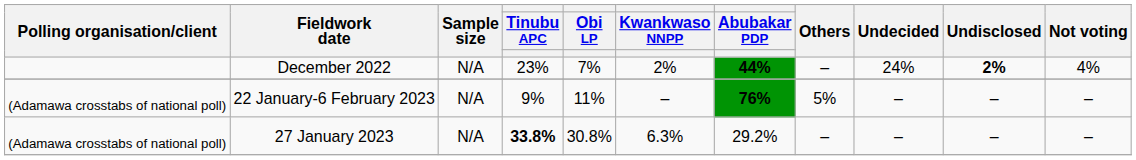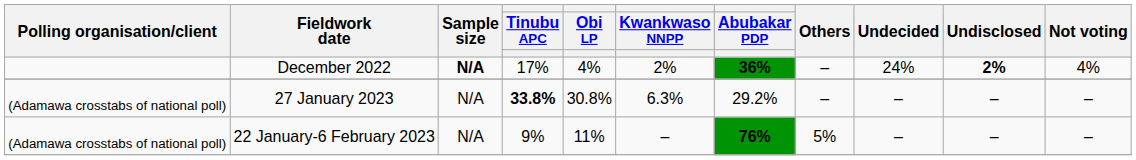(471, 68) normal -> (471, 68) bold
(533, 68) 23% -> (533, 68) 17%
(589, 68) 7% -> (589, 68) 4%
(755, 68) 44% -> (755, 68) 36%
rows swapped: (334, 136) <-> (334, 98)
